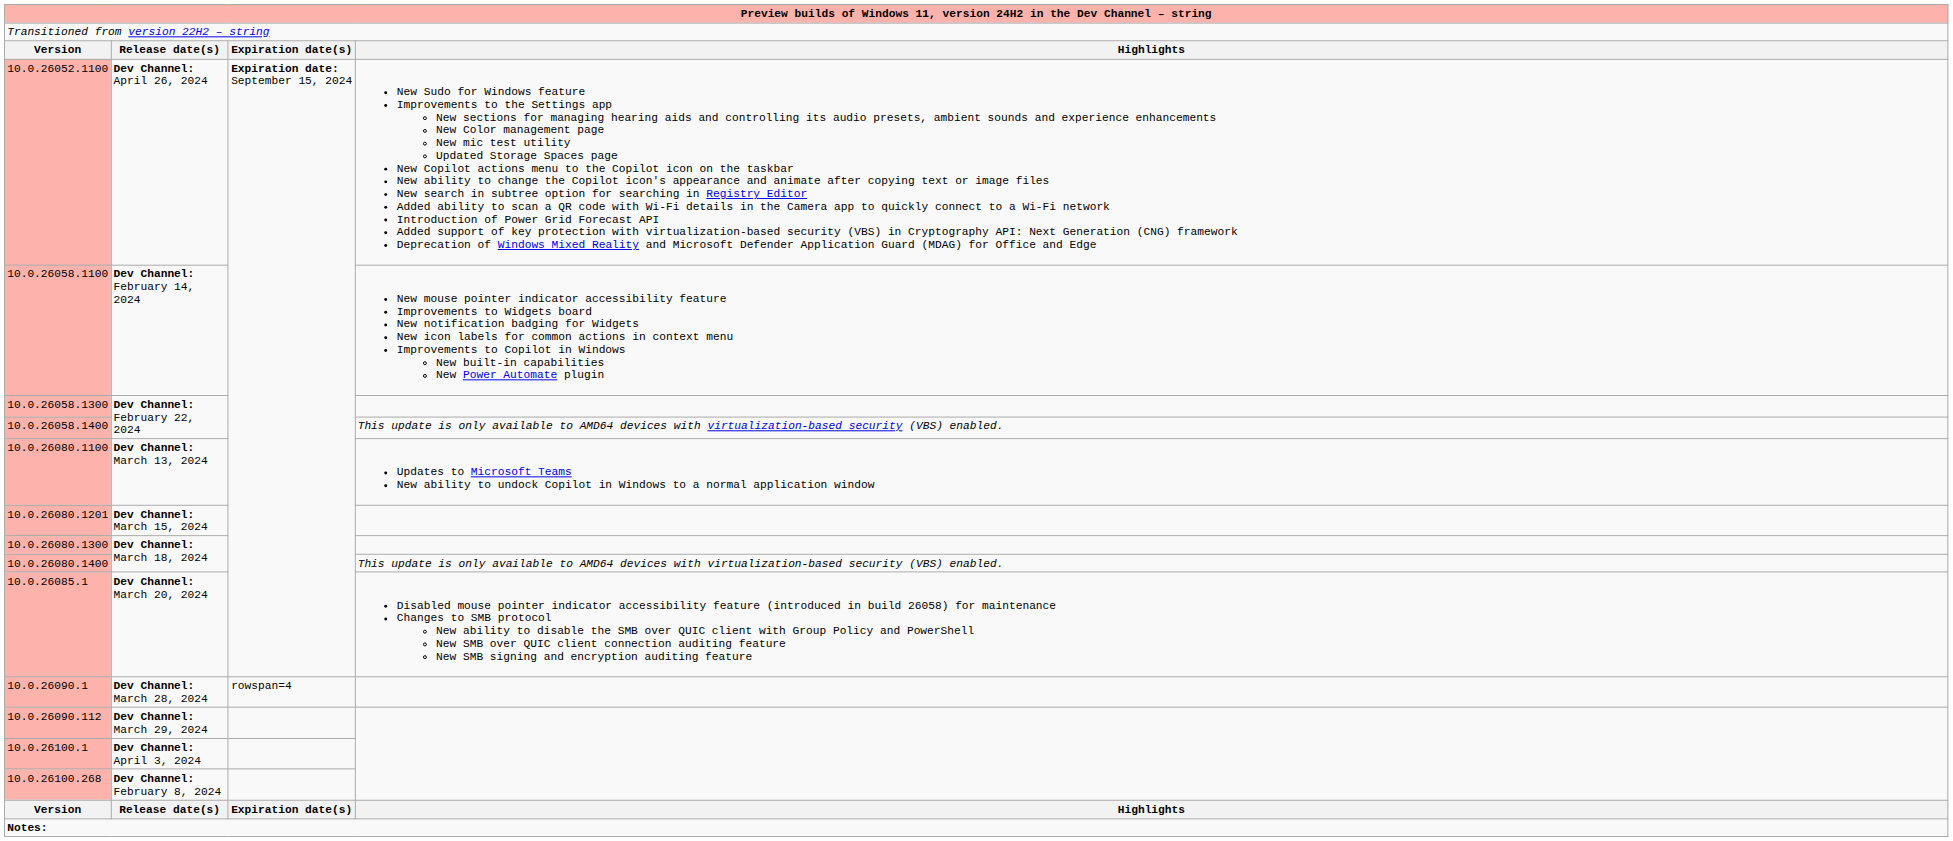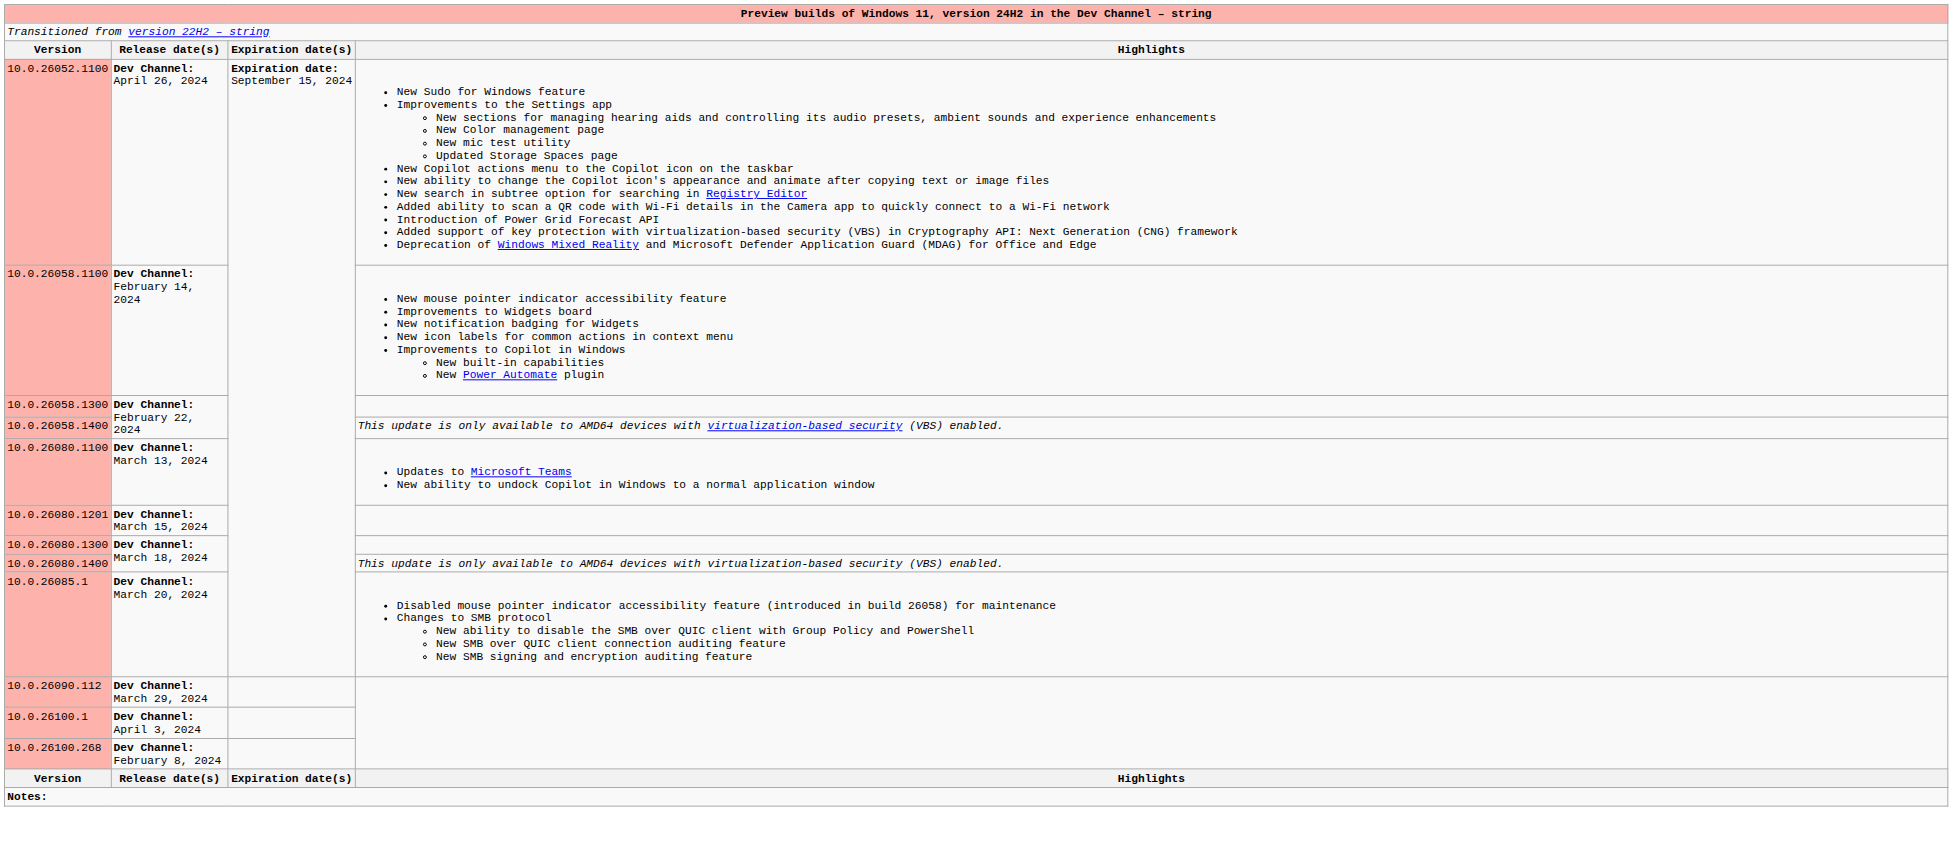- row: (48, 686)
